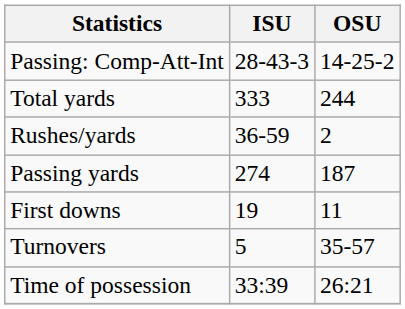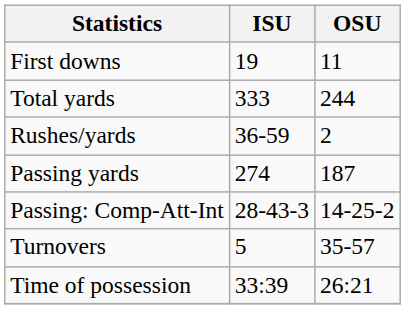rows swapped: (65, 210) <-> (117, 60)
